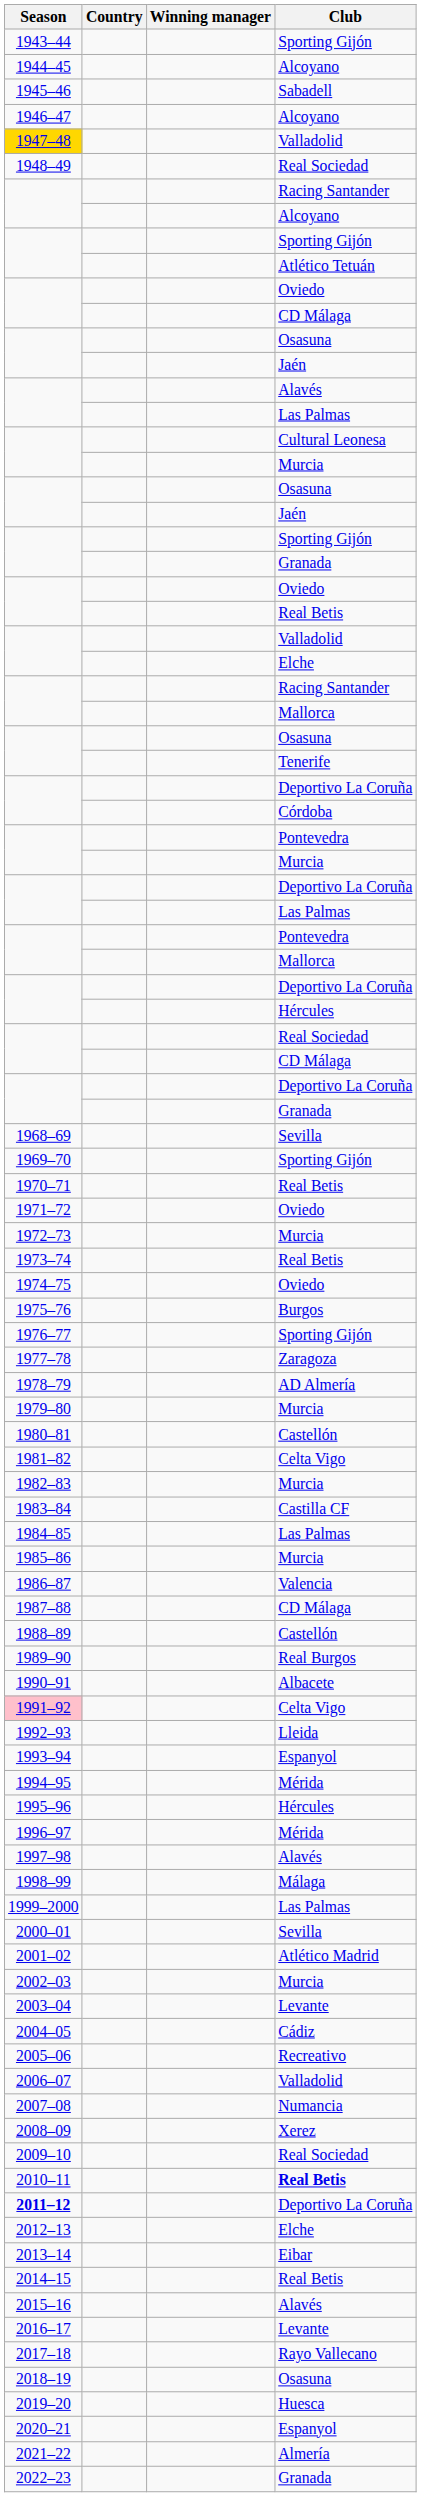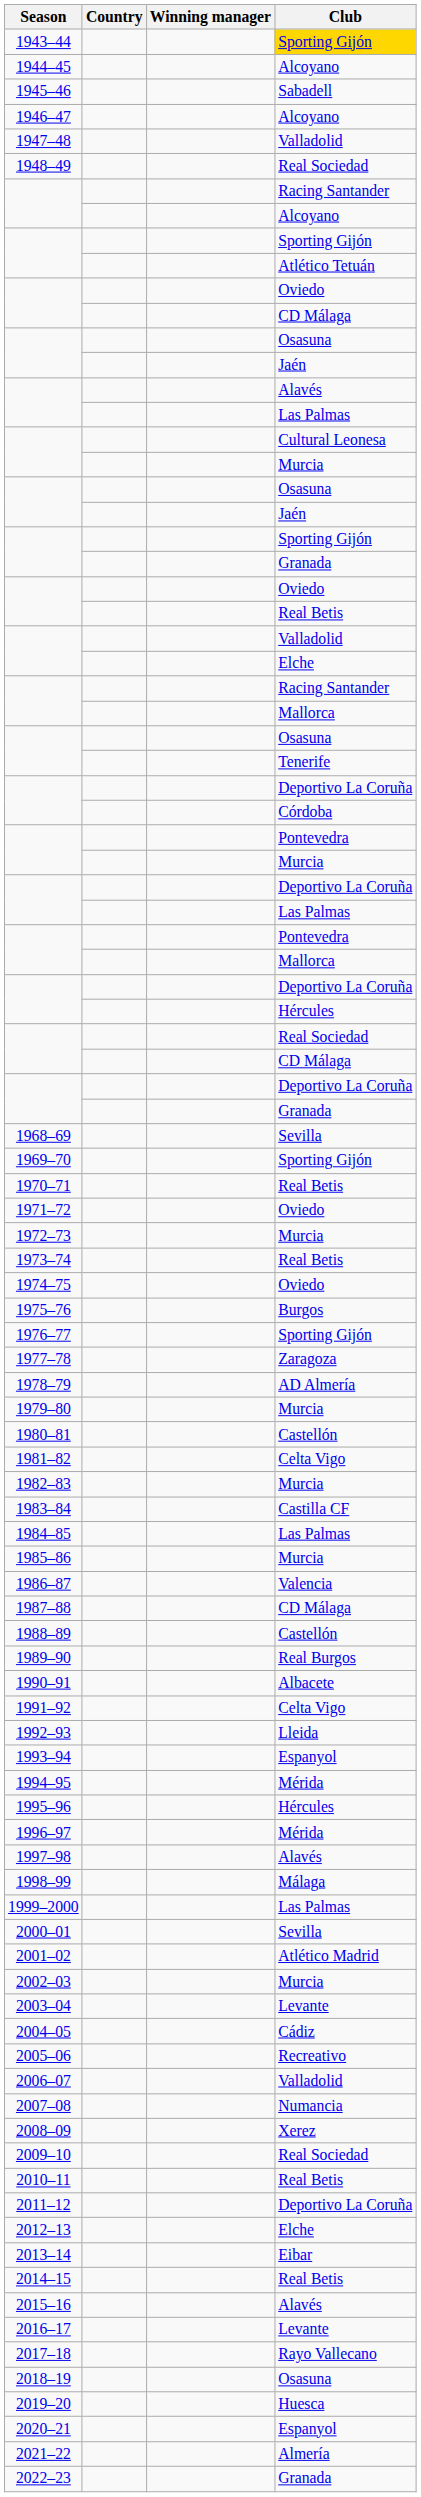(325, 41) no background -> (325, 41) gold background
(43, 141) gold background -> (43, 141) no background
(43, 1707) pink background -> (43, 1707) no background
(312, 2180) bold -> (311, 2180) normal
(43, 2205) bold -> (43, 2205) normal
